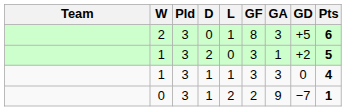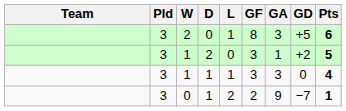columns swapped: (185, 14) <-> (161, 14)
